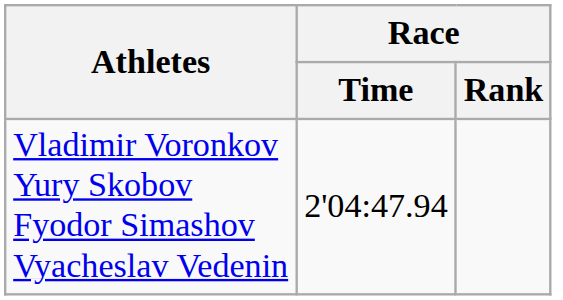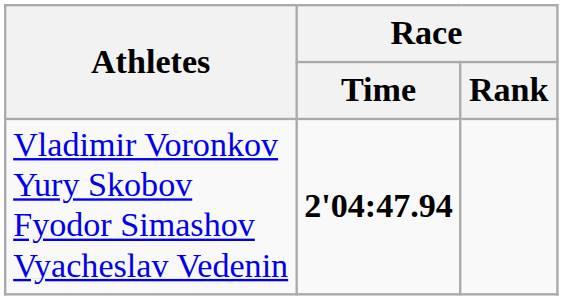(376, 206) normal -> (379, 206) bold
